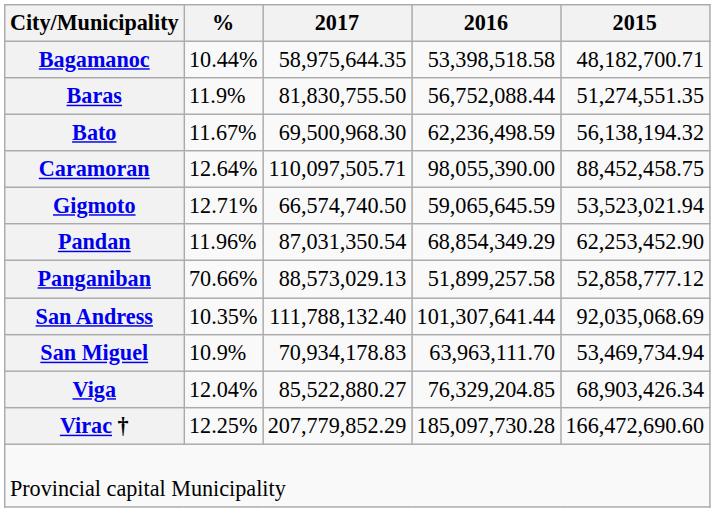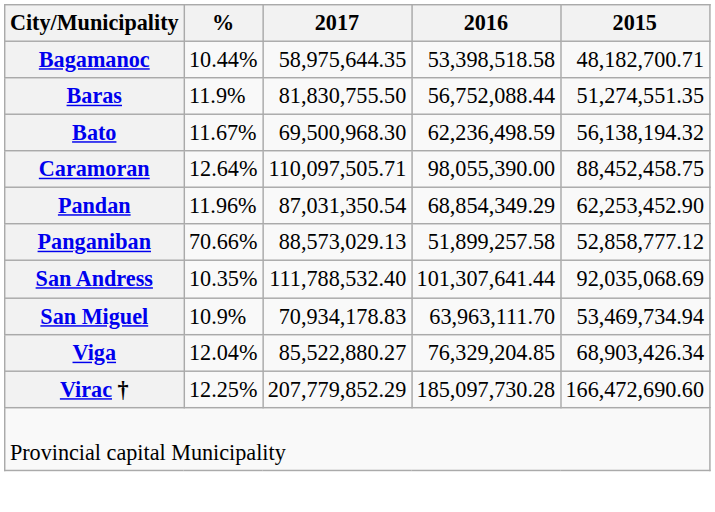- row: (94, 205)
(338, 315) 111,788,132.40 -> (338, 279) 111,788,532.40
